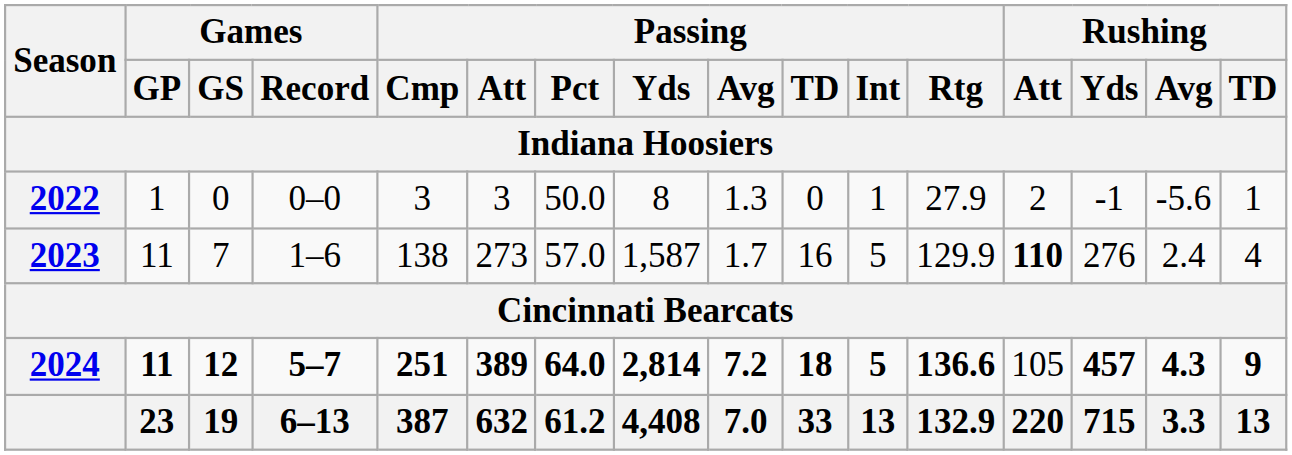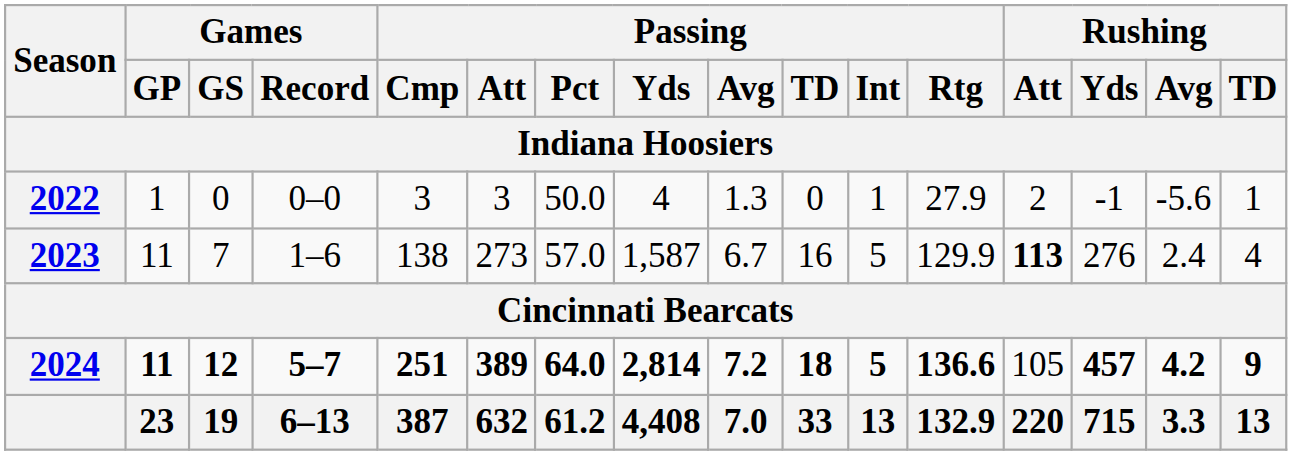(661, 198) 8 -> (661, 198) 4
(746, 254) 1.7 -> (746, 254) 6.7
(1038, 254) 110 -> (1038, 254) 113
(1184, 365) 4.3 -> (1184, 365) 4.2
